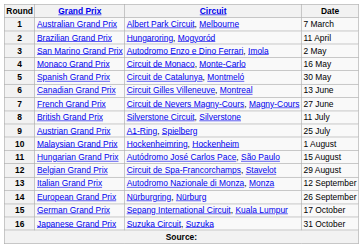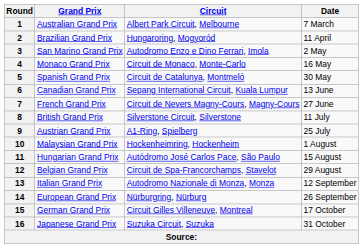(190, 90) Circuit Gilles Villeneuve, Montreal -> (207, 90) Sepang International Circuit, Kuala Lumpur
(207, 210) Sepang International Circuit, Kuala Lumpur -> (190, 210) Circuit Gilles Villeneuve, Montreal
